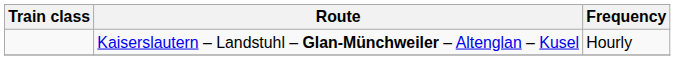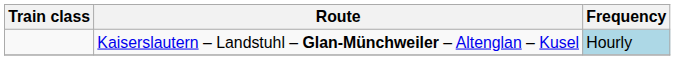(609, 42) no background -> (609, 42) lightblue background
